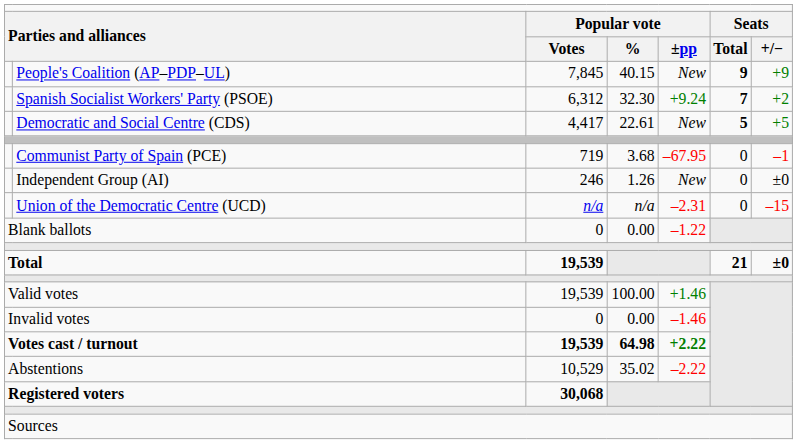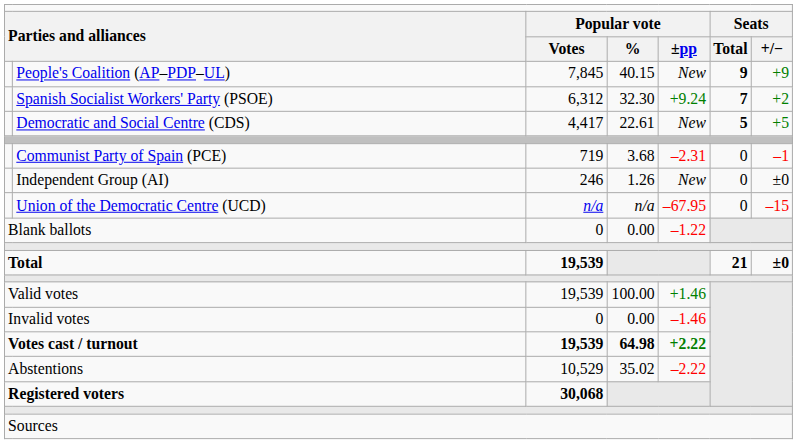(684, 155) –67.95 -> (688, 155) –2.31
(688, 205) –2.31 -> (684, 205) –67.95
